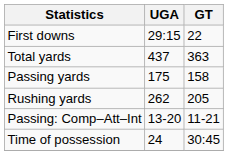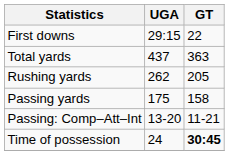rows swapped: (49, 98) <-> (49, 77)
(204, 139) normal -> (204, 139) bold
